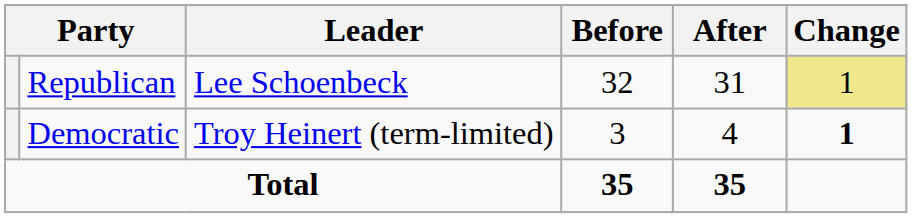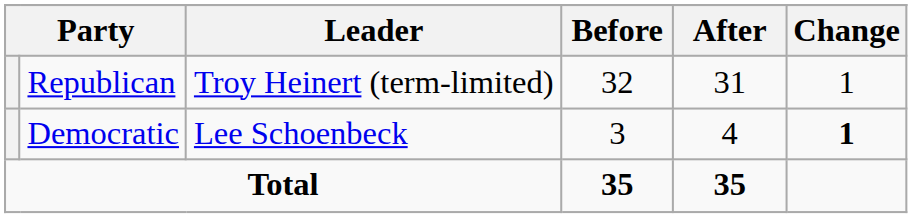(301, 81) Lee Schoenbeck -> (374, 81) Troy Heinert (term-limited)
(847, 81) khaki background -> (847, 81) no background
(374, 133) Troy Heinert (term-limited) -> (301, 133) Lee Schoenbeck
